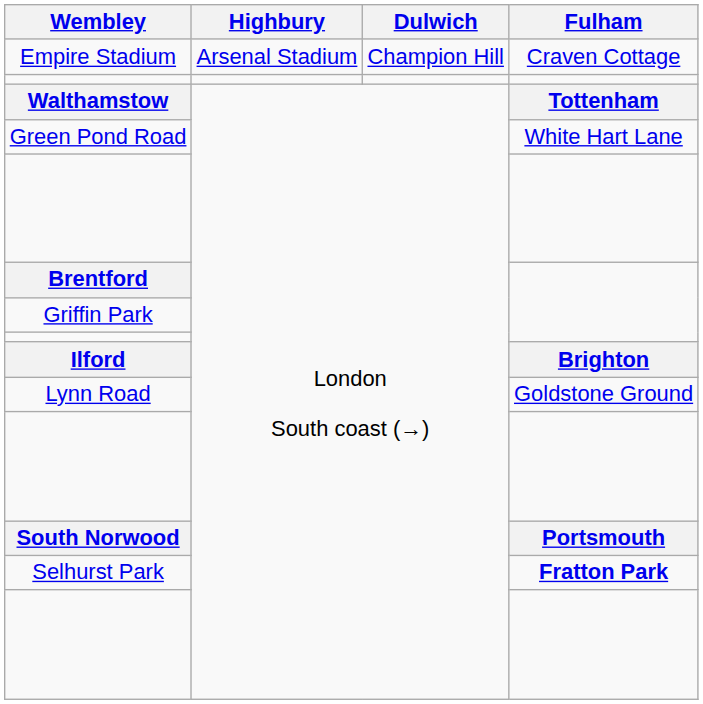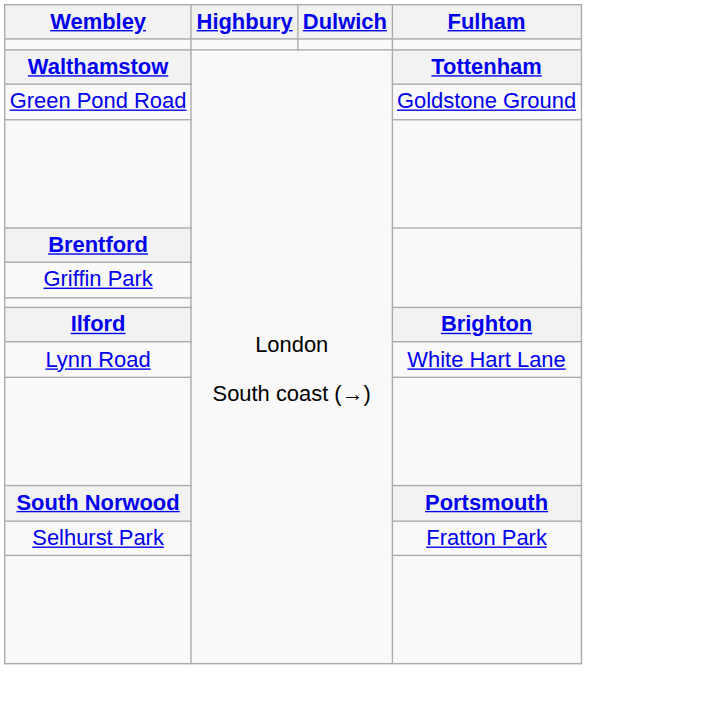- row: (98, 56)
(604, 136) White Hart Lane -> (487, 101) Goldstone Ground
(604, 394) Goldstone Ground -> (487, 359) White Hart Lane
(604, 572) bold -> (487, 537) normal
